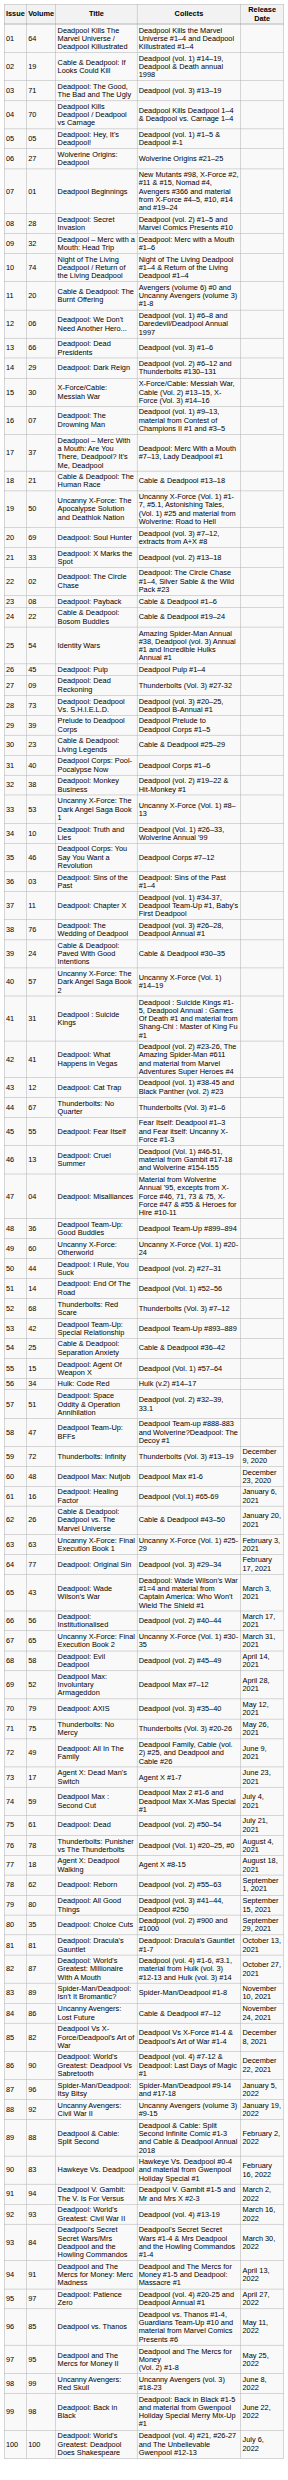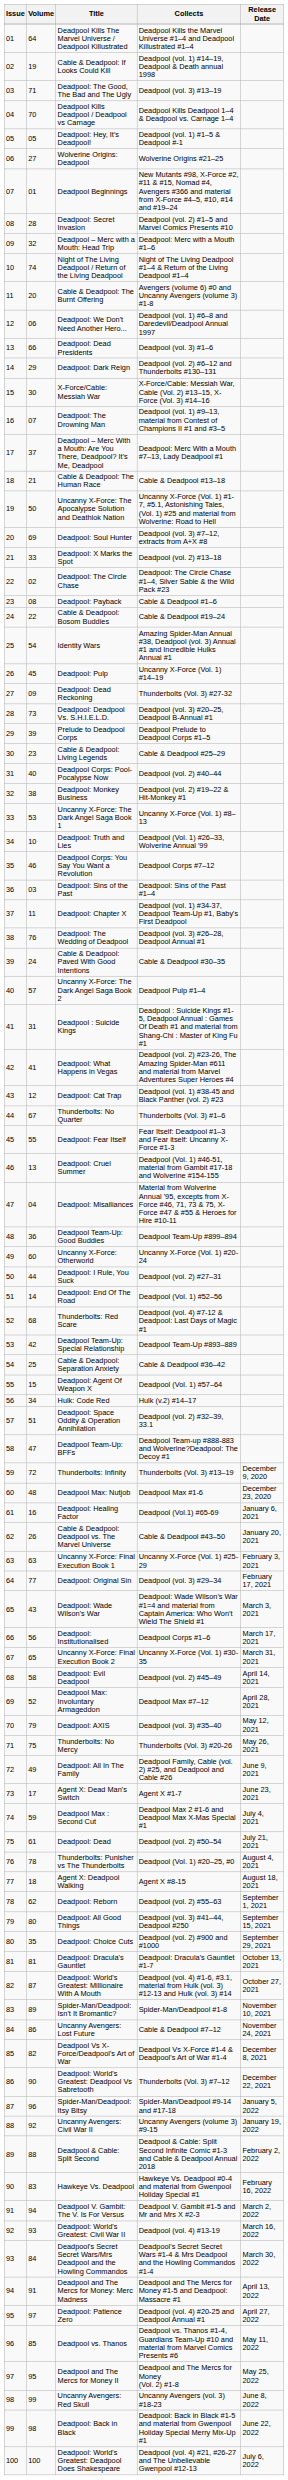(172, 669) Deadpool Pulp #1–4 -> (180, 674) Uncanny X-Force (Vol. 1) #14–19
(175, 765) Deadpool Corps #1–6 -> (180, 773) Deadpool (vol. 2) #40–44
(180, 982) Uncanny X-Force (Vol. 1) #14–19 -> (172, 990) Deadpool Pulp #1–4
(184, 1308) Thunderbolts (Vol. 3) #7–12 -> (188, 1321) Deadpool (vol. 4) #7-12 & Deadpool: Last Days of Magic #1
(180, 1621) Deadpool (vol. 2) #40–44 -> (175, 1637) Deadpool Corps #1–6
(188, 2065) Deadpool (vol. 4) #7-12 & Deadpool: Last Days of Magic #1 -> (184, 2082) Thunderbolts (Vol. 3) #7–12
